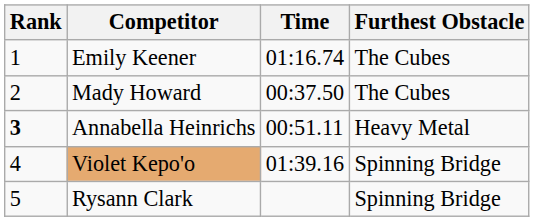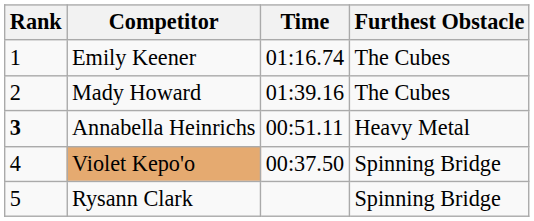(305, 92) 00:37.50 -> (305, 92) 01:39.16
(305, 163) 01:39.16 -> (305, 163) 00:37.50
